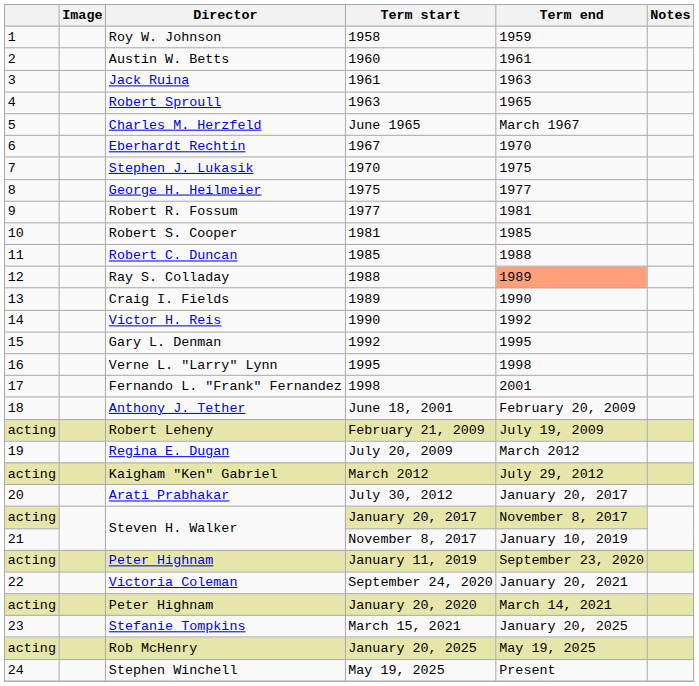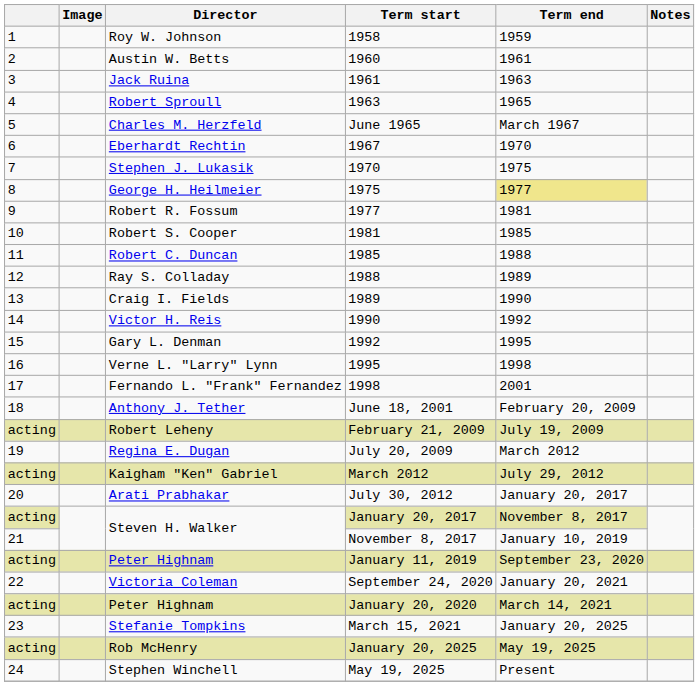(515, 190) no background -> (515, 190) khaki background
(515, 277) lightsalmon background -> (515, 277) no background
